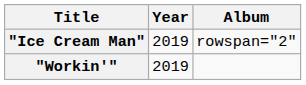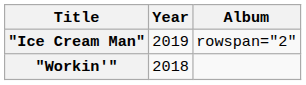(171, 67) 2019 -> (171, 67) 2018
